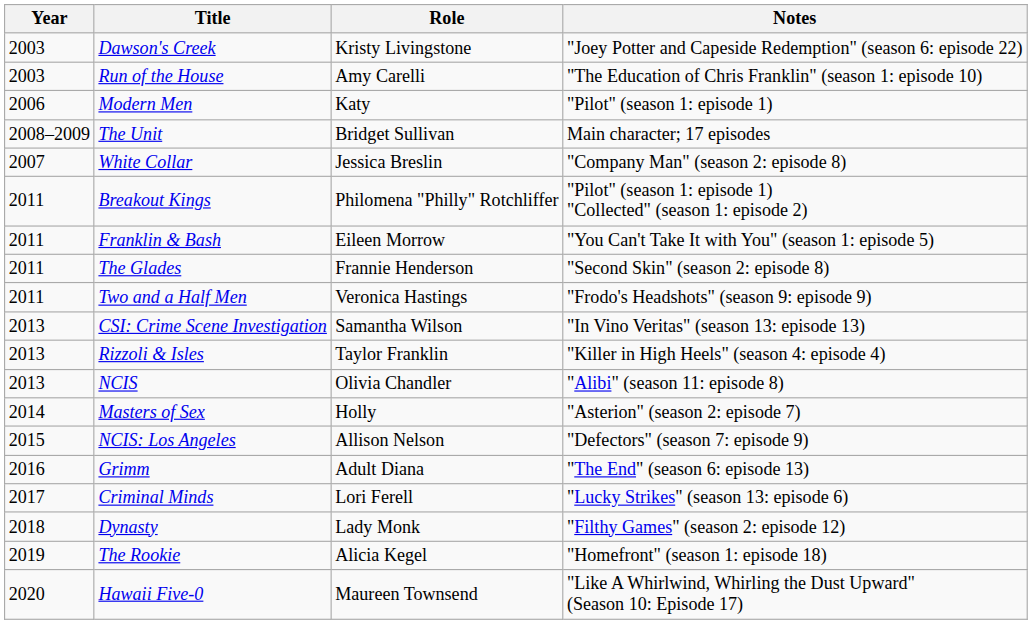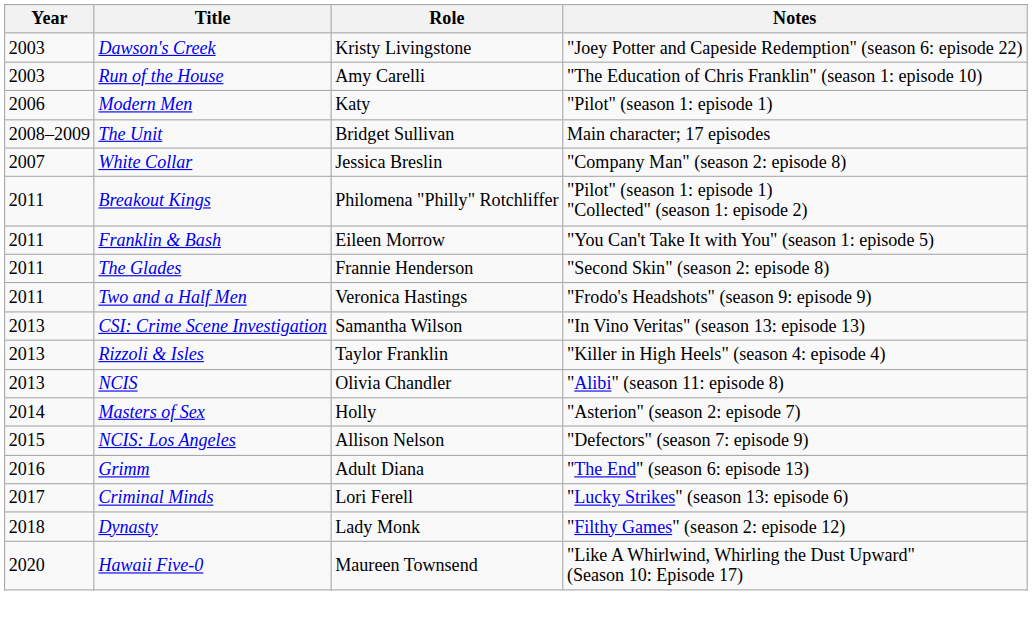- row: (139, 555)
